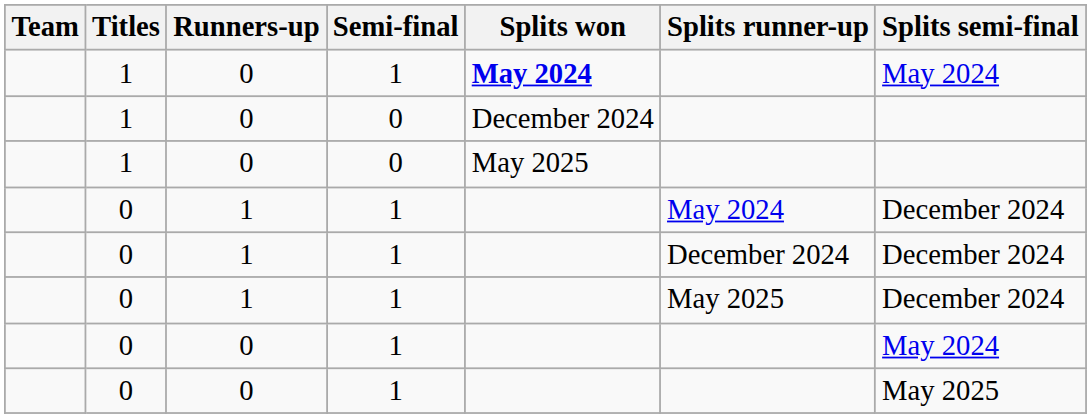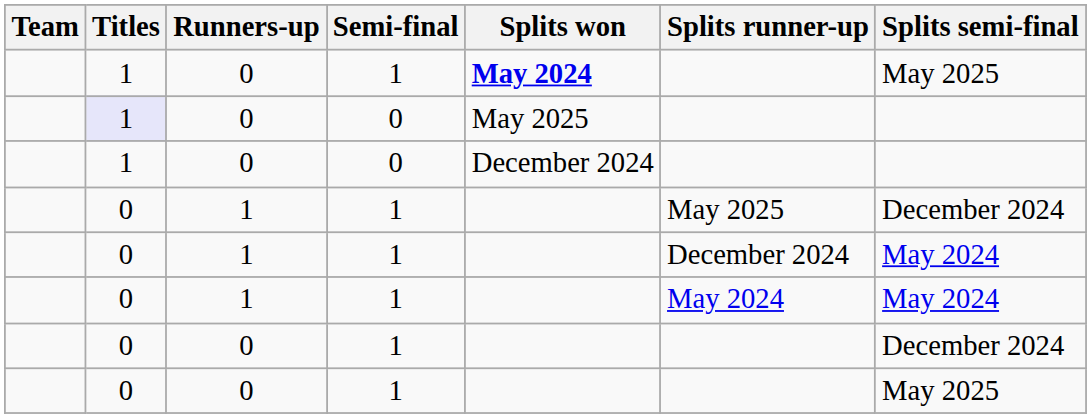(941, 72) May 2024 -> (941, 72) May 2025
(126, 118) no background -> (126, 118) lavender background
(563, 118) December 2024 -> (530, 118) May 2025
(530, 163) May 2025 -> (563, 163) December 2024
(725, 208) May 2024 -> (725, 208) May 2025
(973, 254) December 2024 -> (941, 254) May 2024
(725, 299) May 2025 -> (725, 299) May 2024
(973, 299) December 2024 -> (941, 299) May 2024
(941, 345) May 2024 -> (973, 345) December 2024
